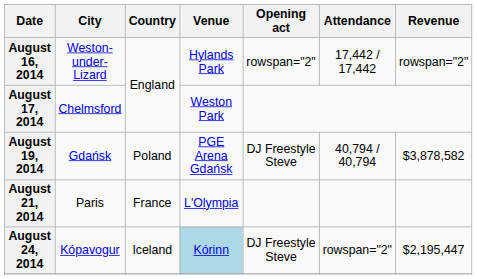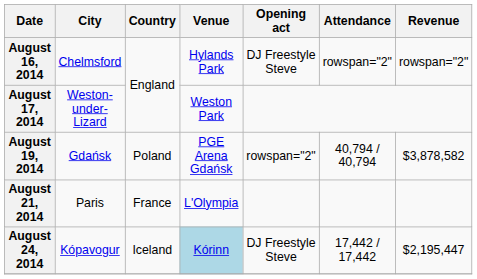(90, 61) Weston-under-Lizard -> (90, 61) Chelmsford
(281, 61) rowspan="2" -> (281, 61) DJ Freestyle Steve
(357, 61) 17,442 / 17,442 -> (357, 61) rowspan="2"
(90, 108) Chelmsford -> (90, 108) Weston-under-Lizard
(281, 156) DJ Freestyle Steve -> (281, 156) rowspan="2"
(357, 250) rowspan="2" -> (357, 250) 17,442 / 17,442
